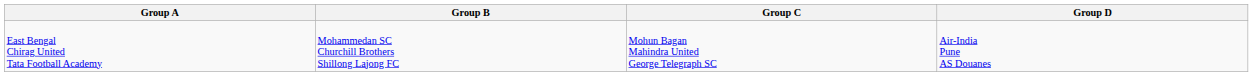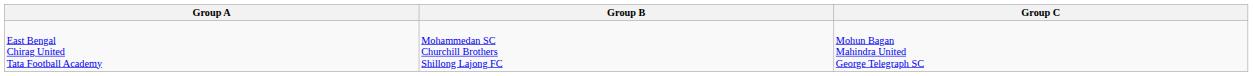- column: (1093, 12)
